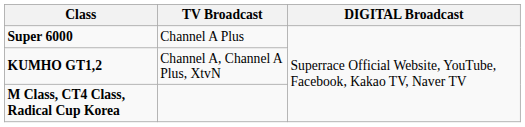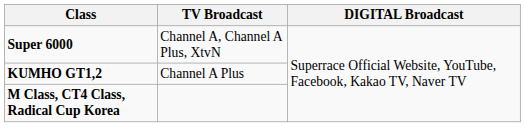(202, 36) Channel A Plus -> (221, 44) Channel A, Channel A Plus, XtvN
(221, 66) Channel A, Channel A Plus, XtvN -> (202, 73) Channel A Plus
